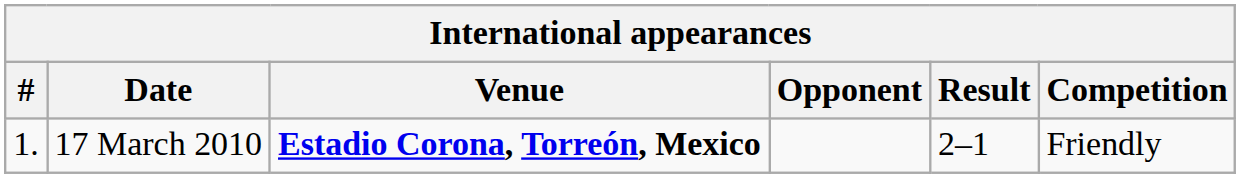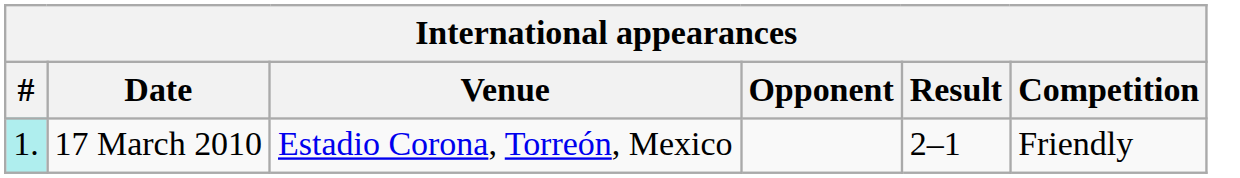(26, 145) no background -> (26, 145) paleturquoise background
(519, 145) bold -> (505, 145) normal
